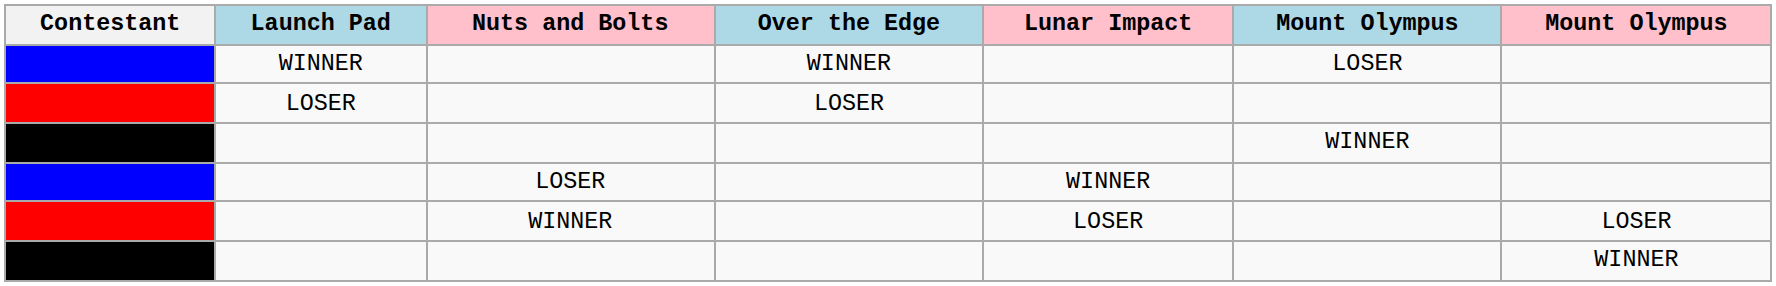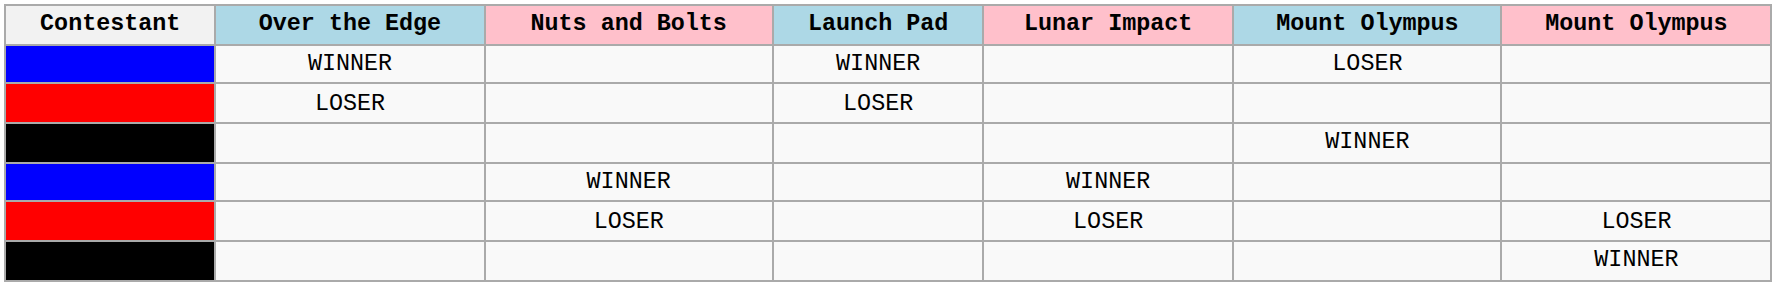columns swapped: (321, 24) <-> (849, 24)
(570, 182) LOSER -> (629, 182) WINNER
(570, 221) WINNER -> (629, 221) LOSER
